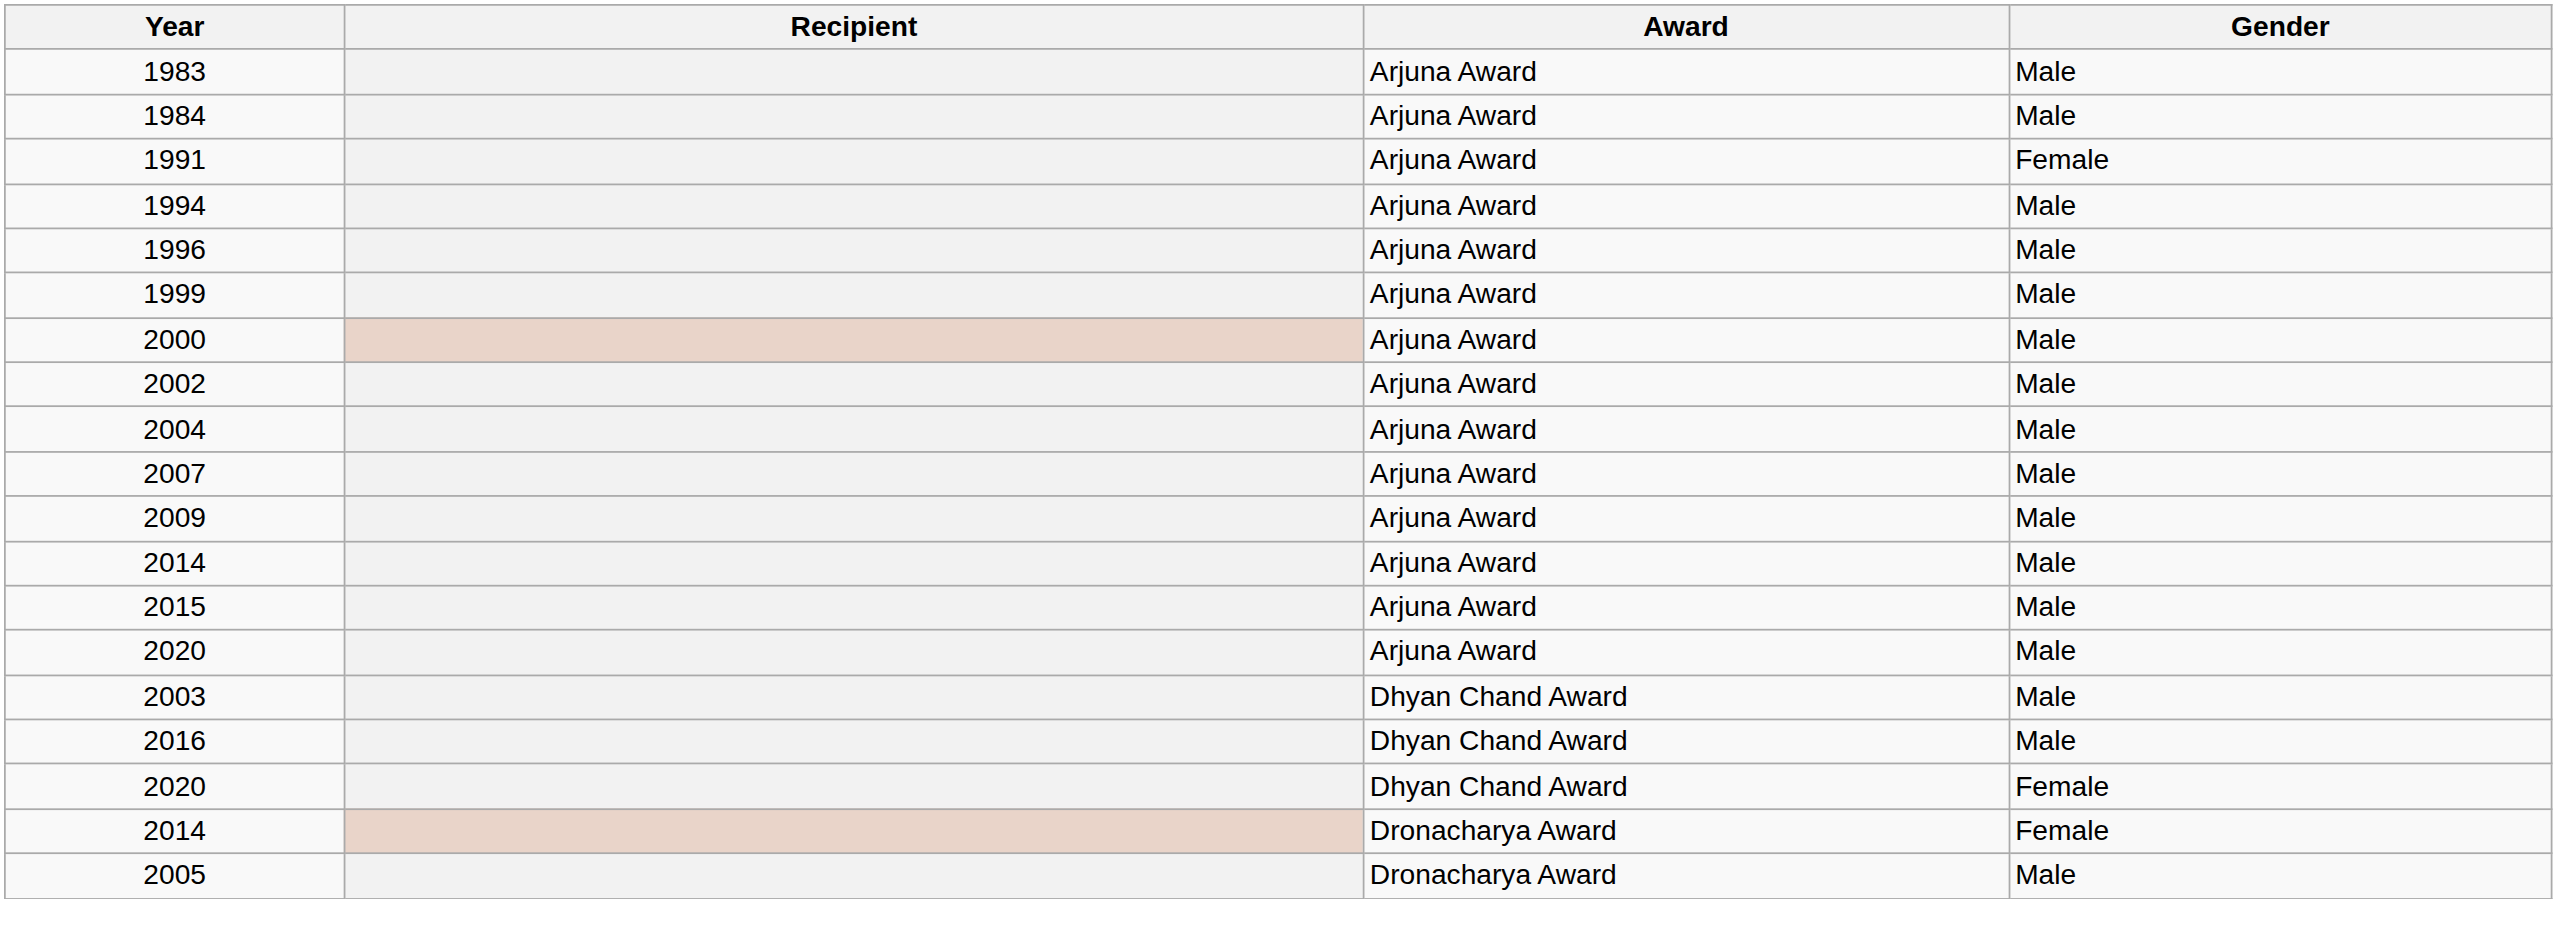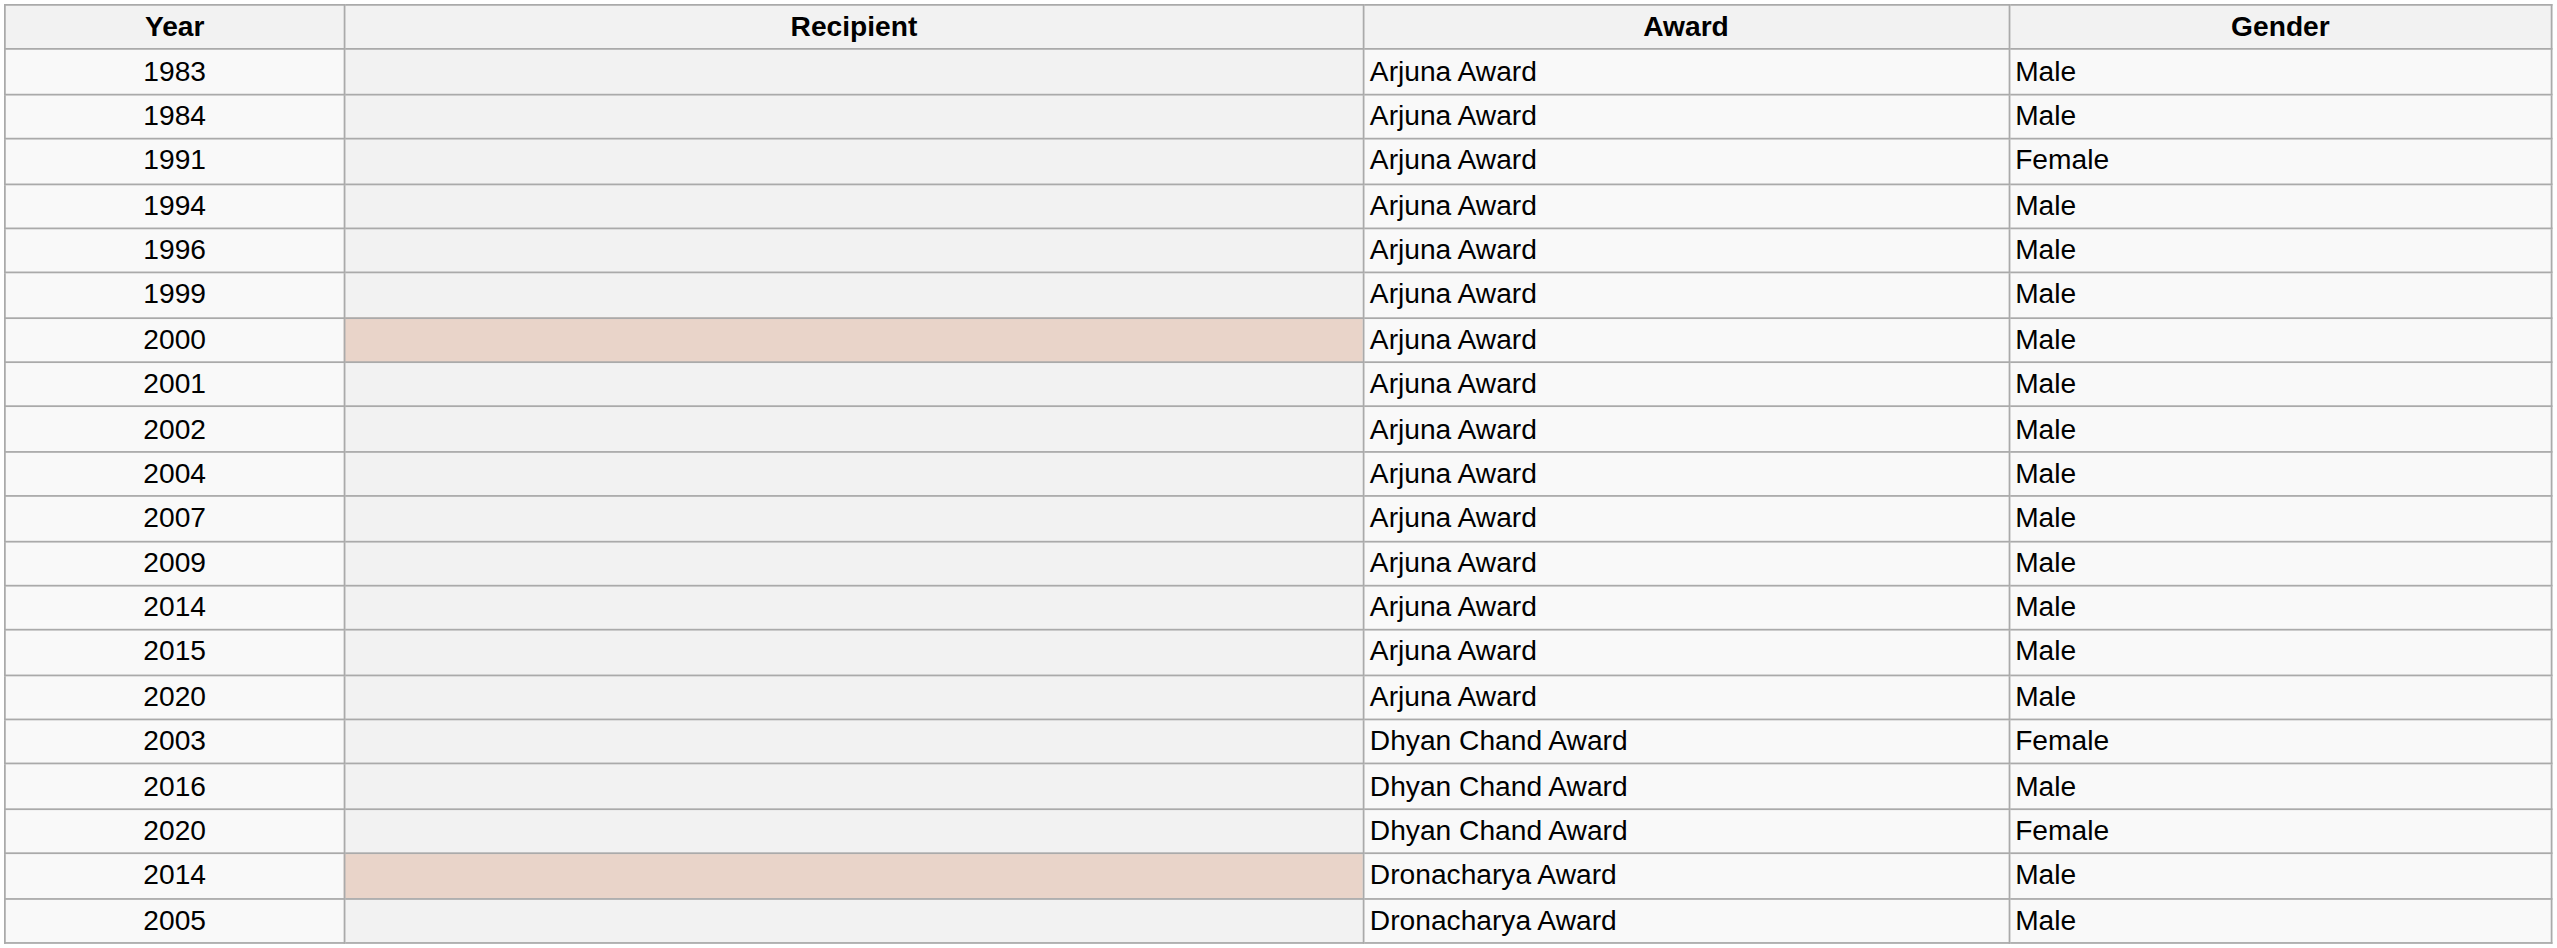+ row: (175, 384)
(2046, 696) Male -> (2062, 741) Female
(2062, 830) Female -> (2046, 875) Male
